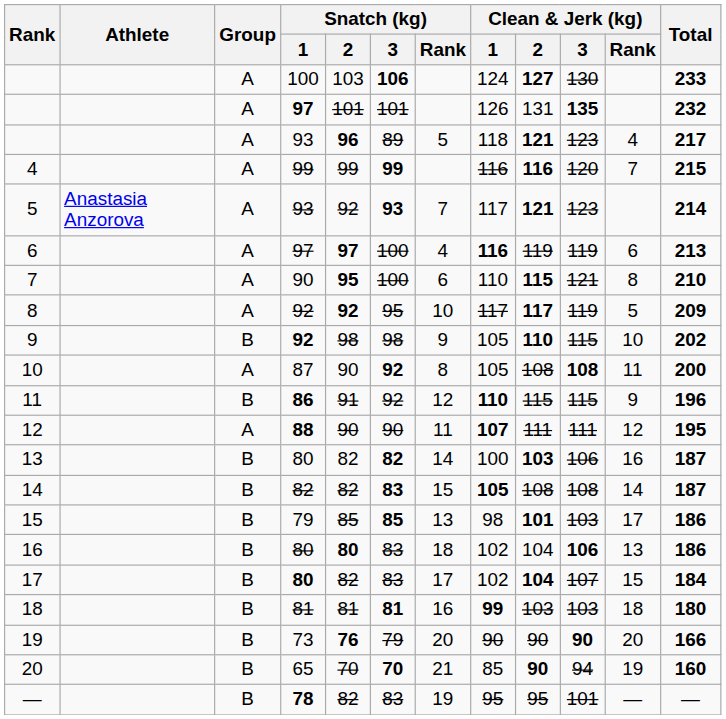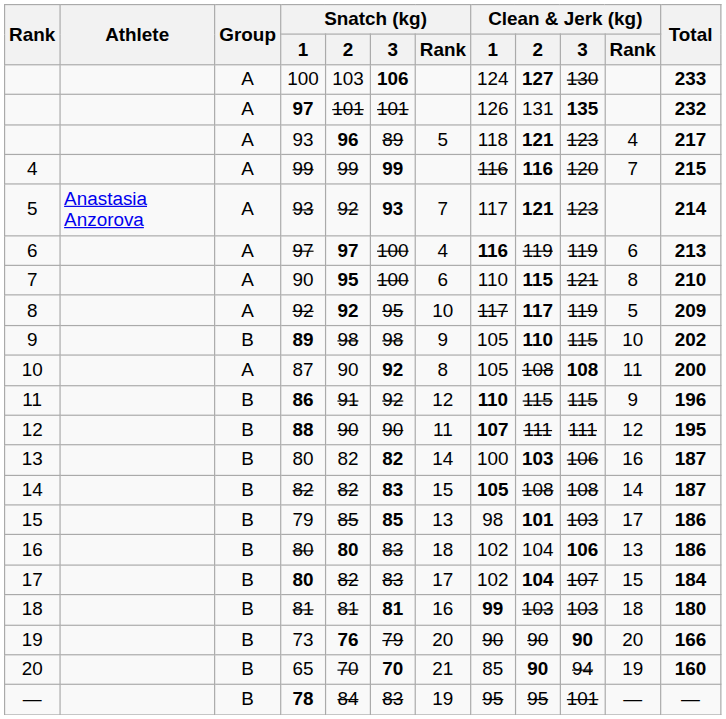(303, 340) 92 -> (303, 340) 89
(248, 429) A -> (248, 429) B
(348, 699) 82 -> (348, 699) 84
